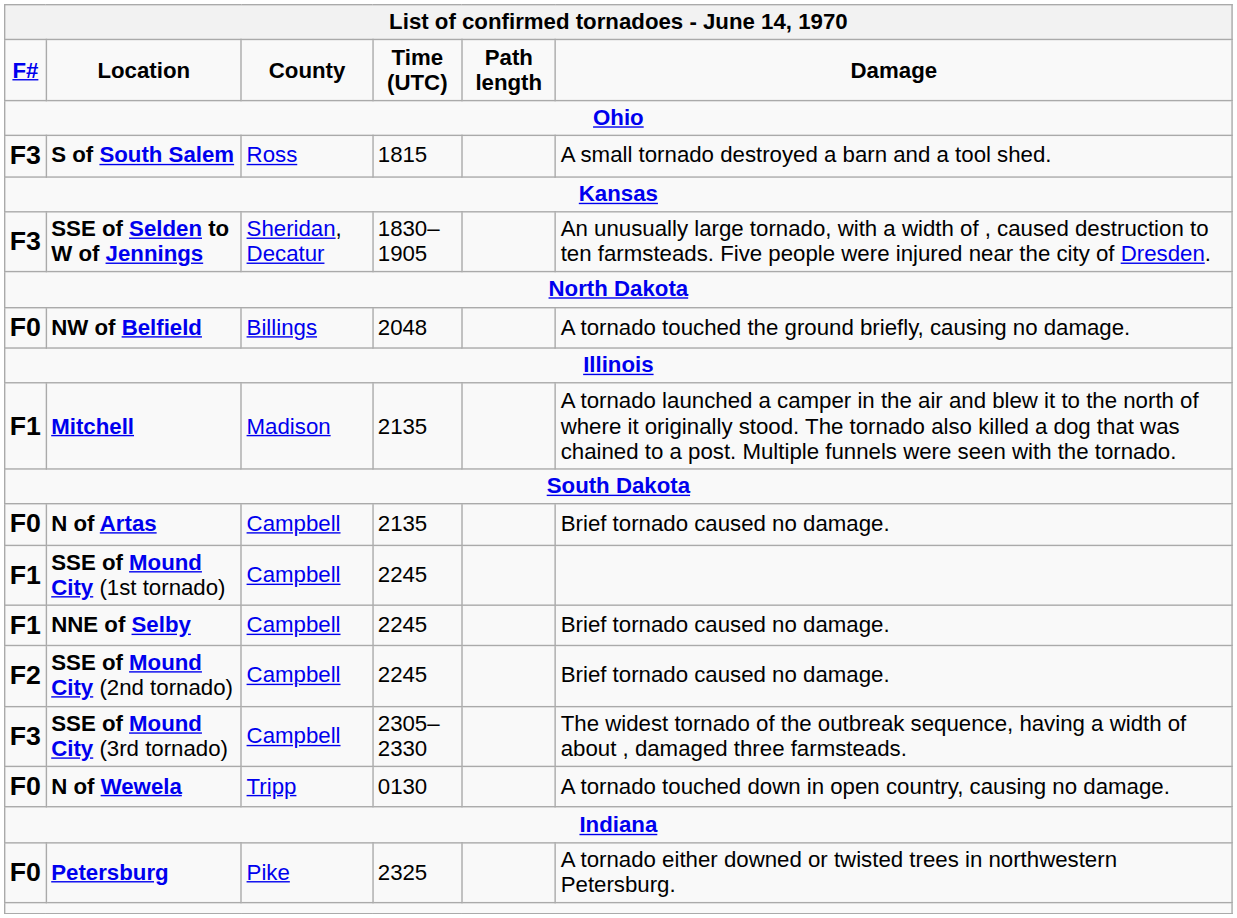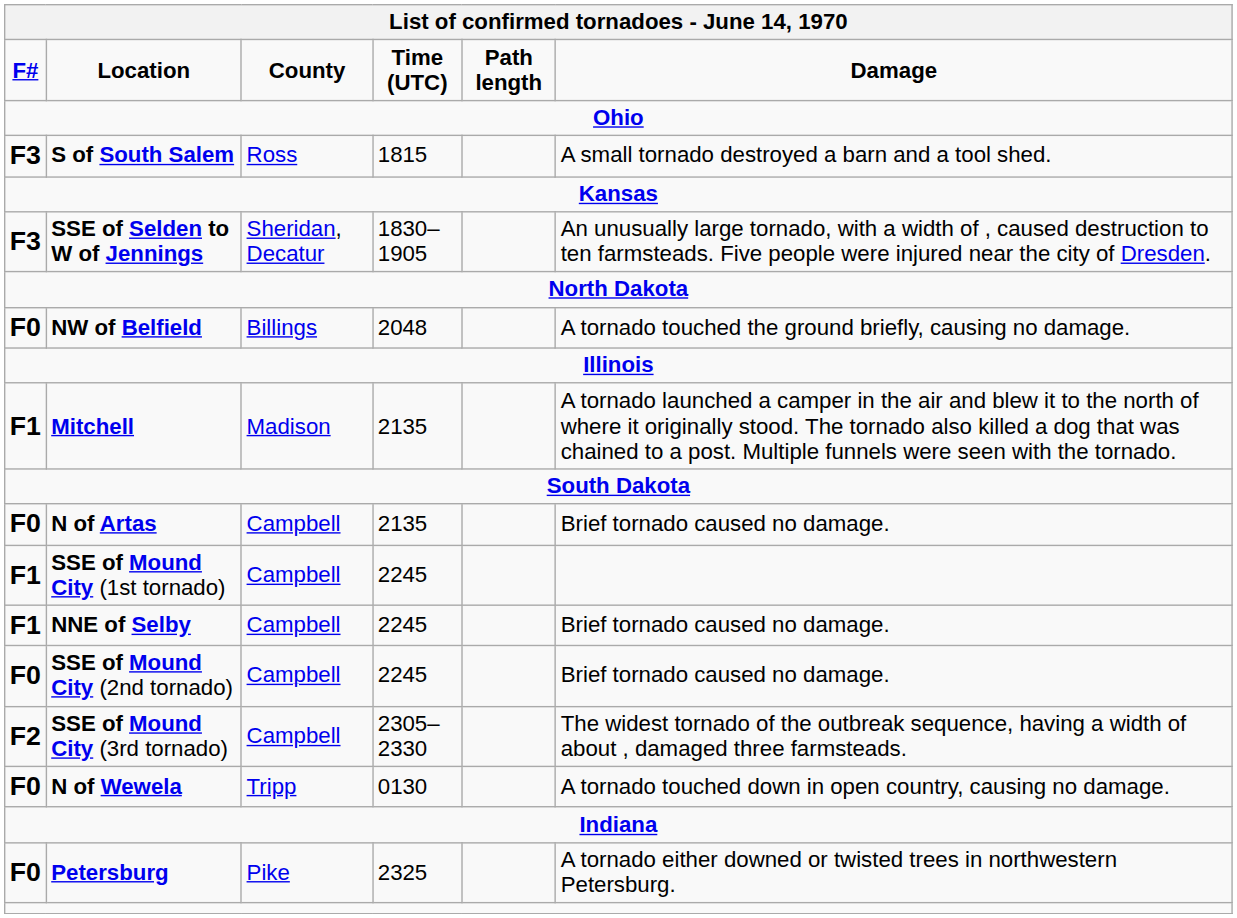(25, 675) F2 -> (25, 675) F0
(25, 736) F3 -> (25, 736) F2
